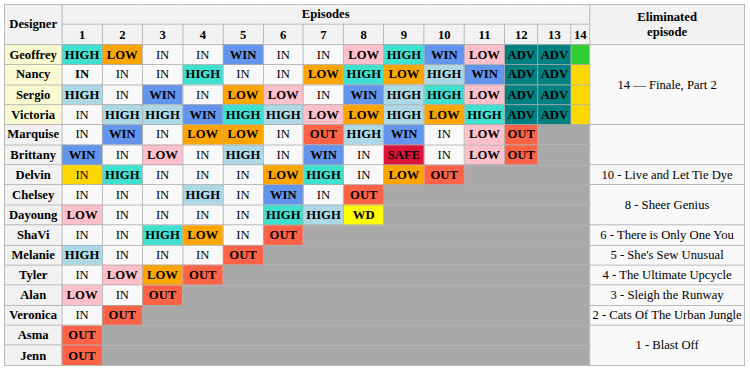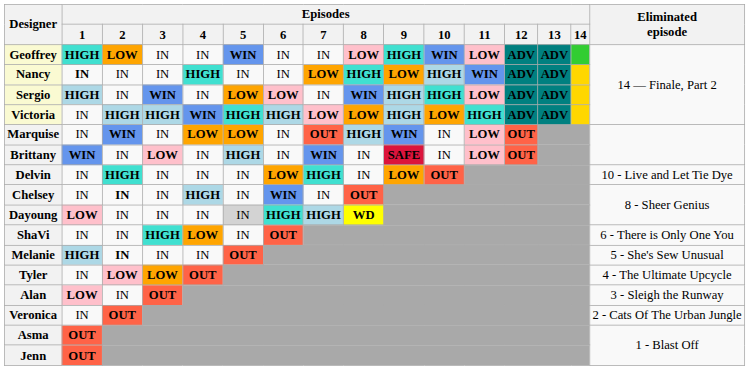(82, 174) gold background -> (82, 174) no background
(122, 194) normal -> (122, 194) bold
(243, 214) no background -> (243, 214) lightgrey background
(122, 255) normal -> (122, 255) bold
